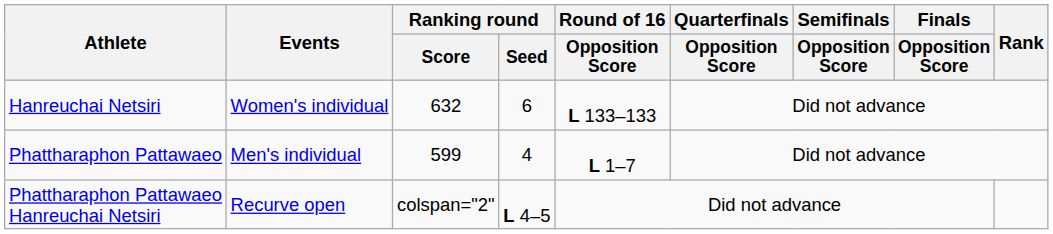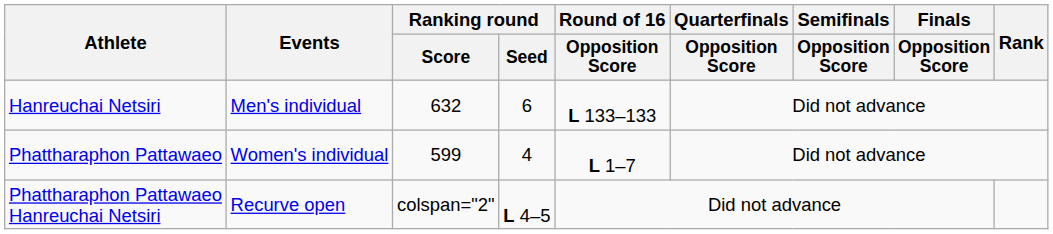(310, 106) Women's individual -> (296, 106) Men's individual
(296, 155) Men's individual -> (310, 155) Women's individual
